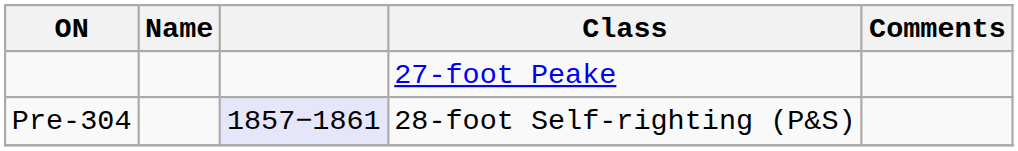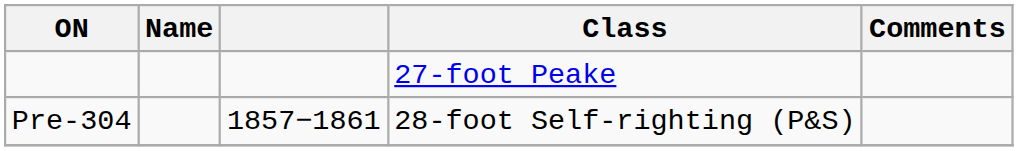(304, 121) lavender background -> (304, 121) no background
